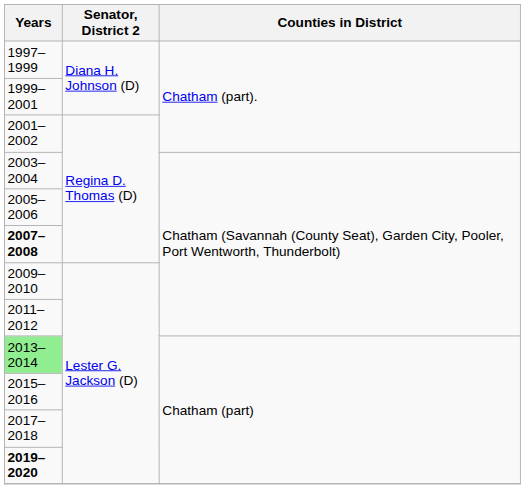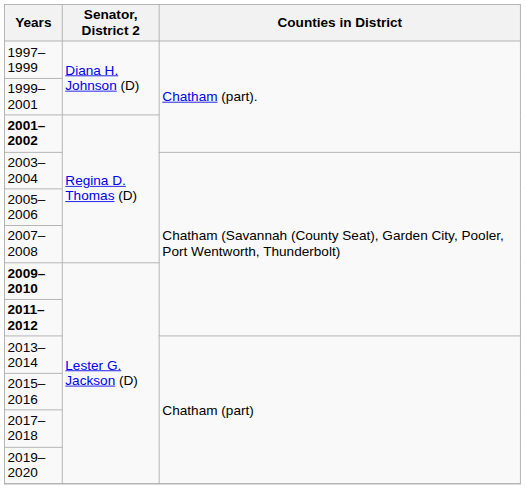(26, 133) normal -> (26, 133) bold
(26, 244) bold -> (26, 244) normal
(26, 281) normal -> (26, 281) bold
(26, 317) normal -> (26, 317) bold
(26, 354) lightgreen background -> (26, 354) no background
(26, 465) bold -> (26, 465) normal
